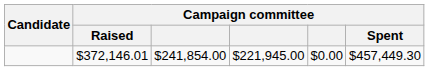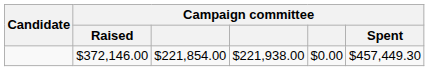(112, 56) $372,146.01 -> (112, 56) $372,146.00
(190, 56) $241,854.00 -> (190, 56) $221,854.00
(268, 56) $221,945.00 -> (268, 56) $221,938.00
